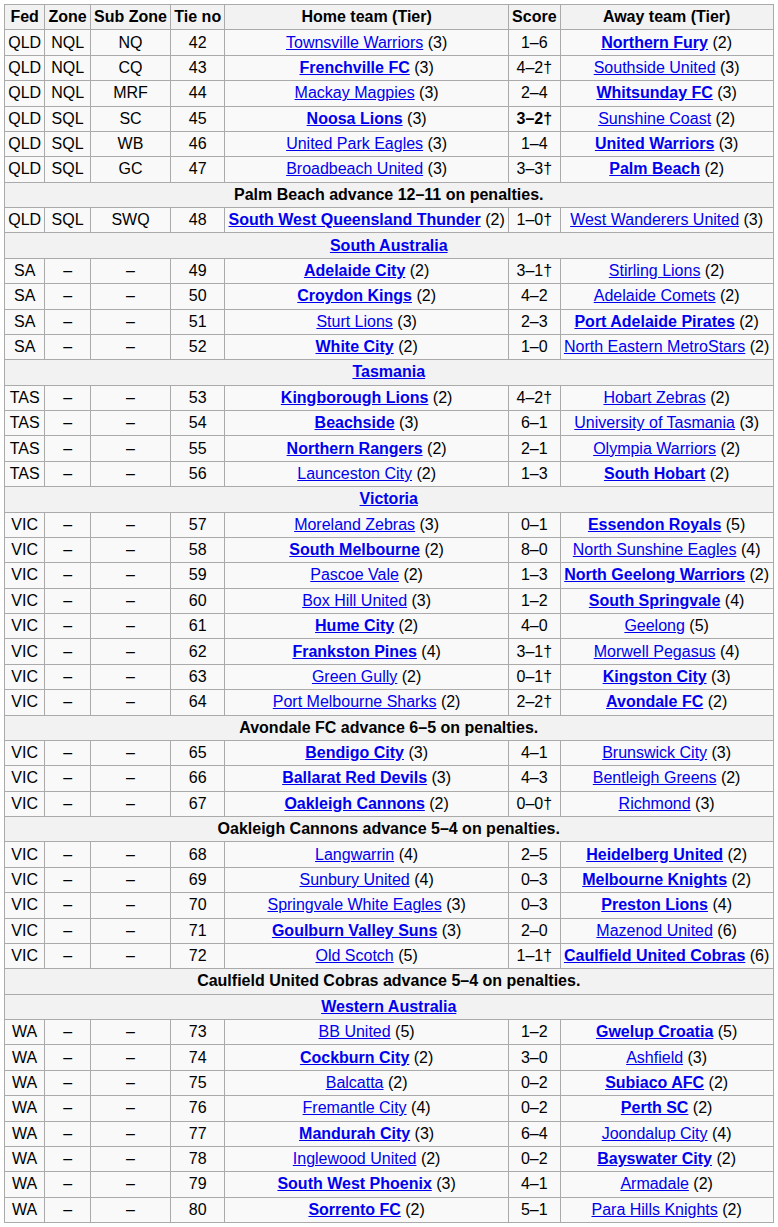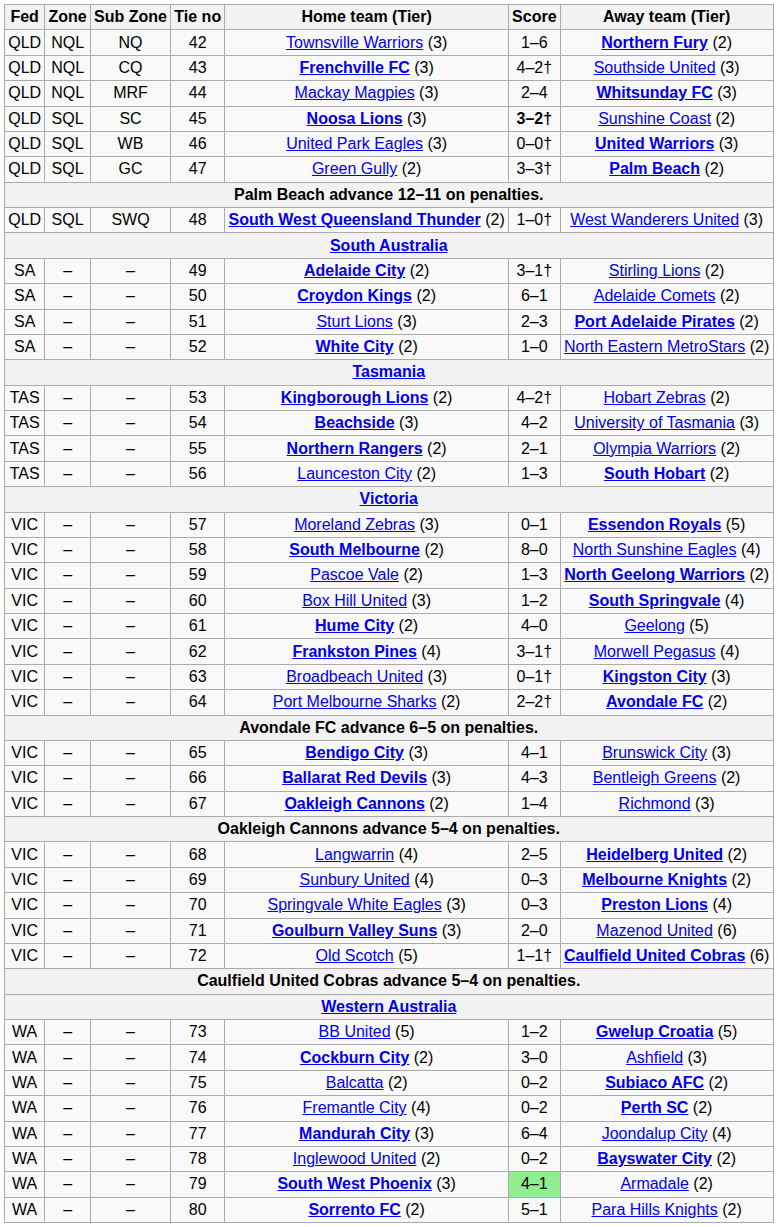(534, 144) 1–4 -> (534, 144) 0–0†
(367, 169) Broadbeach United (3) -> (367, 169) Green Gully (2)
(534, 296) 4–2 -> (534, 296) 6–1
(534, 423) 6–1 -> (534, 423) 4–2
(367, 676) Green Gully (2) -> (367, 676) Broadbeach United (3)
(534, 803) 0–0† -> (534, 803) 1–4
(534, 1184) no background -> (534, 1184) lightgreen background
